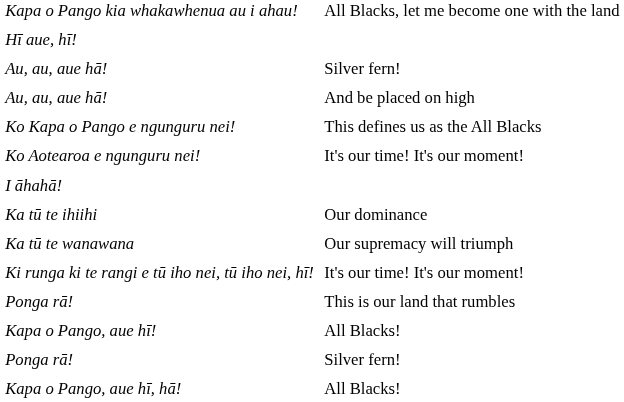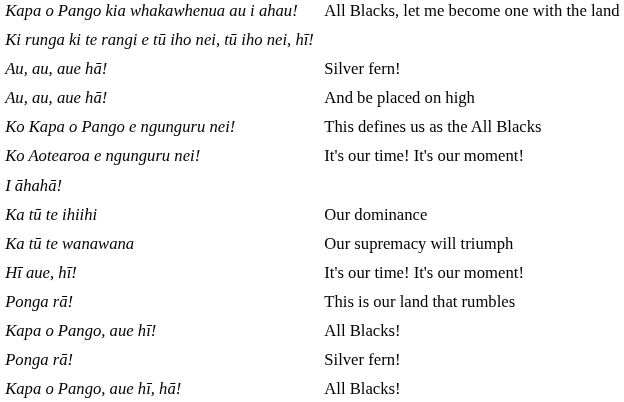(41, 39) Hī aue, hī! -> (160, 39) Ki runga ki te rangi e tū iho nei, tū iho nei, hī!
(160, 272) Ki runga ki te rangi e tū iho nei, tū iho nei, hī! -> (41, 272) Hī aue, hī!
